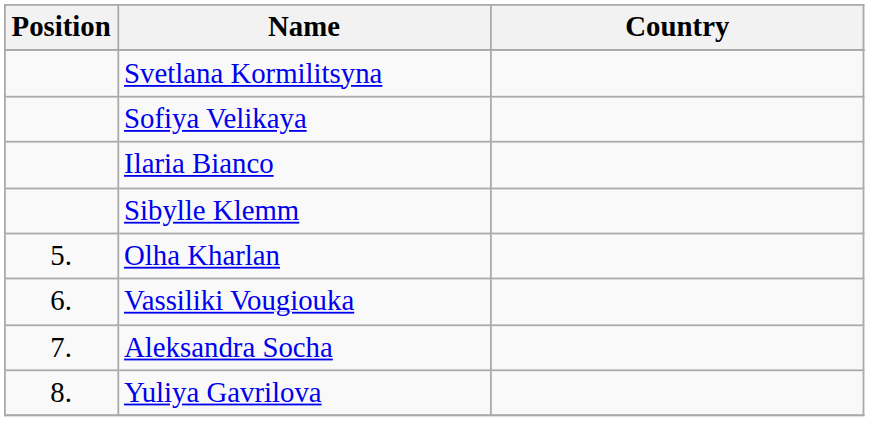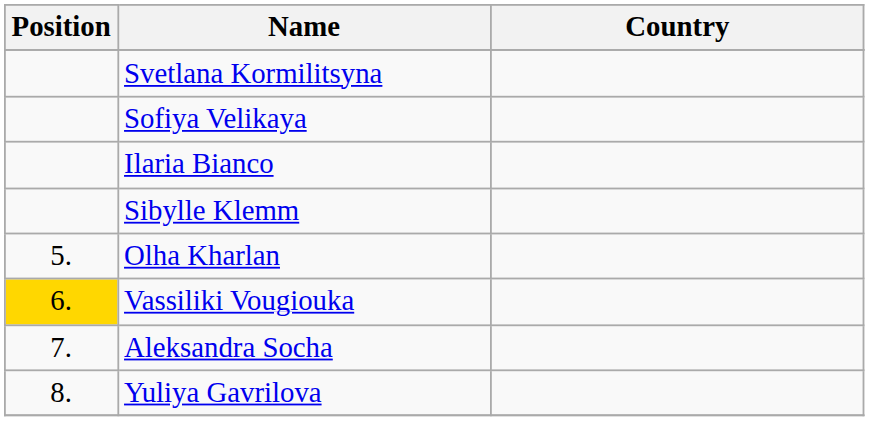(61, 301) no background -> (61, 301) gold background
